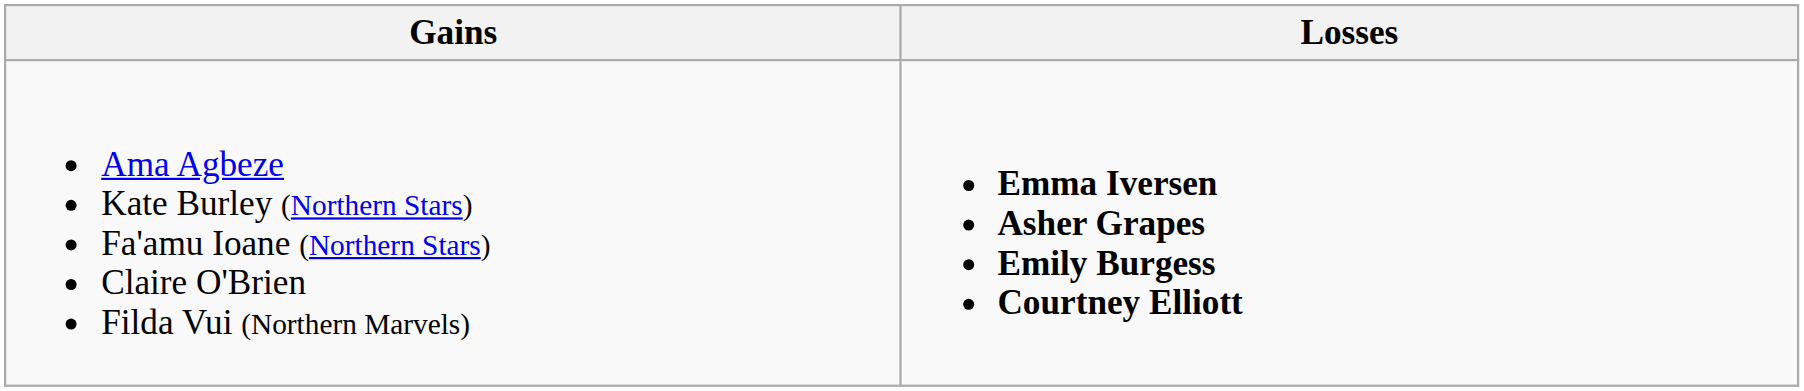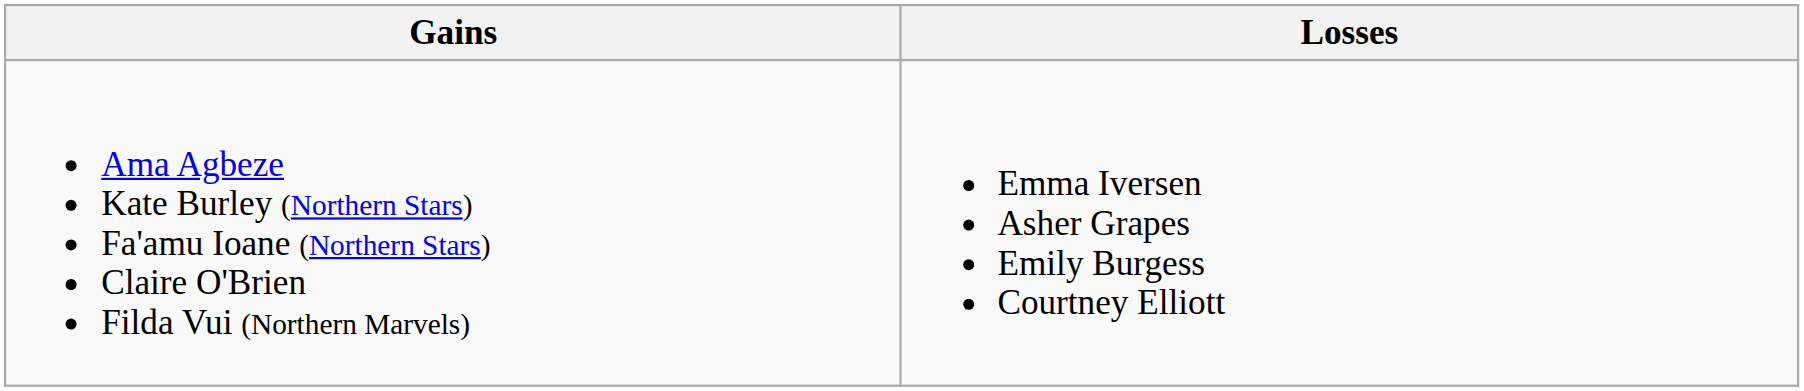(1349, 243) bold -> (1349, 243) normal
